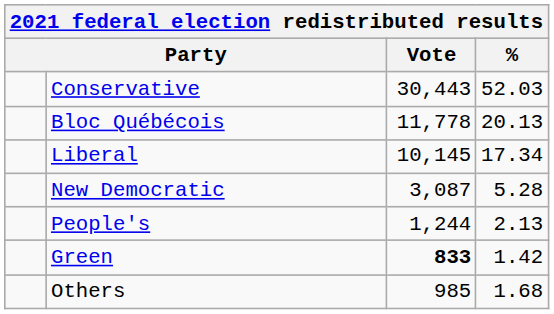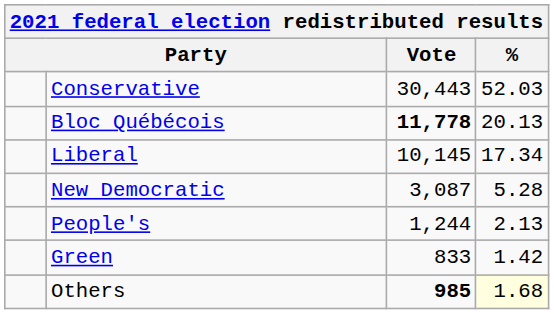(434, 123) normal -> (434, 123) bold
(453, 257) bold -> (453, 257) normal
(453, 291) normal -> (453, 291) bold
(518, 291) no background -> (518, 291) lightyellow background
